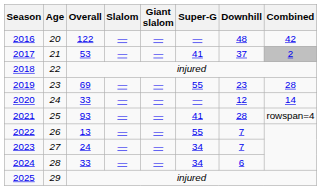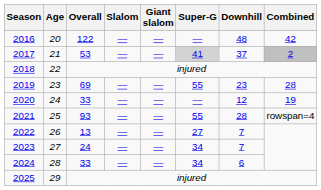(197, 54) no background -> (197, 54) lightgrey background
(290, 100) 14 -> (290, 100) 19
(197, 116) 41 -> (197, 116) 55
(197, 131) 55 -> (197, 131) 27
